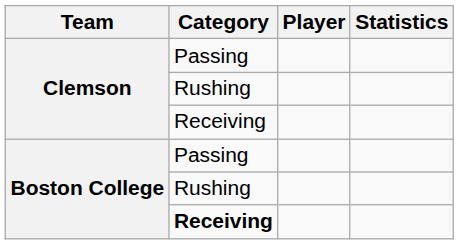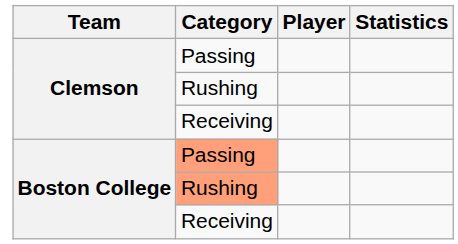(211, 155) no background -> (218, 155) lightsalmon background
(212, 188) no background -> (219, 188) lightsalmon background
(223, 221) bold -> (227, 221) normal
